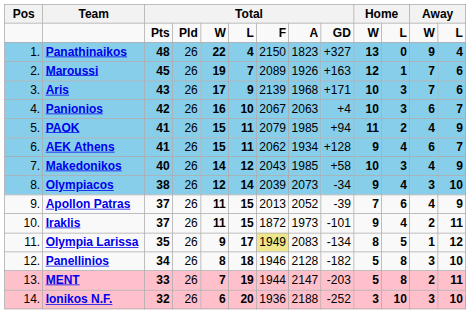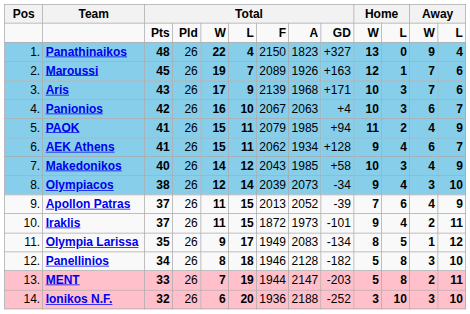(273, 242) khaki background -> (273, 242) no background
